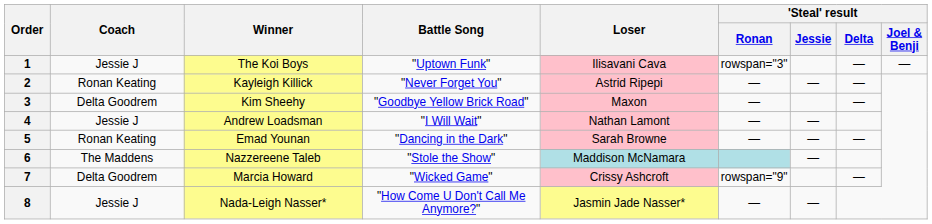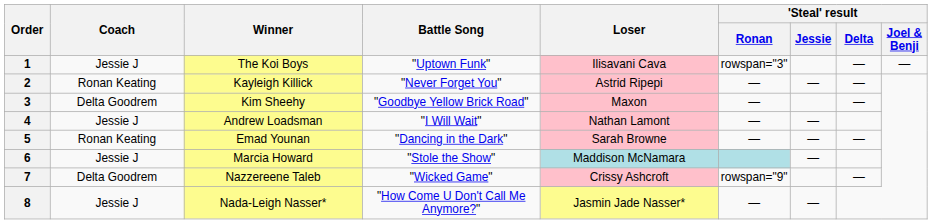(117, 158) The Maddens -> (117, 158) Jessie J
(273, 158) Nazzereene Taleb -> (273, 158) Marcia Howard
(273, 177) Marcia Howard -> (273, 177) Nazzereene Taleb
